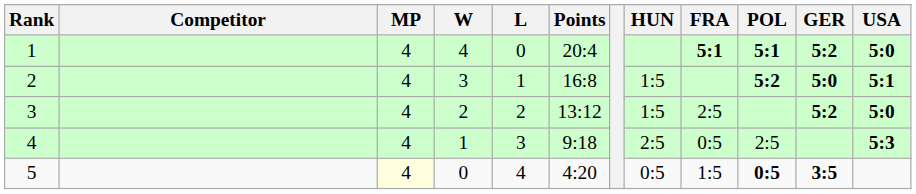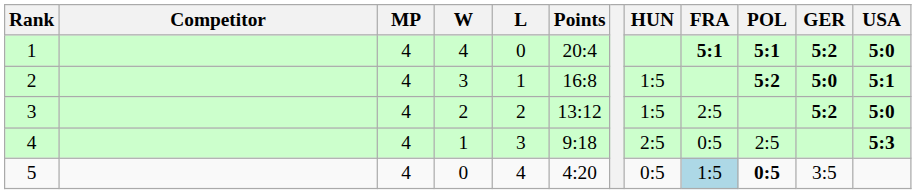(406, 173) lightyellow background -> (406, 173) no background
(710, 173) no background -> (710, 173) lightblue background
(824, 173) bold -> (824, 173) normal
